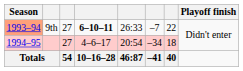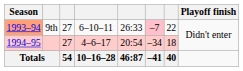(96, 27) bold -> (96, 27) normal
(155, 27) no background -> (155, 27) pink background
